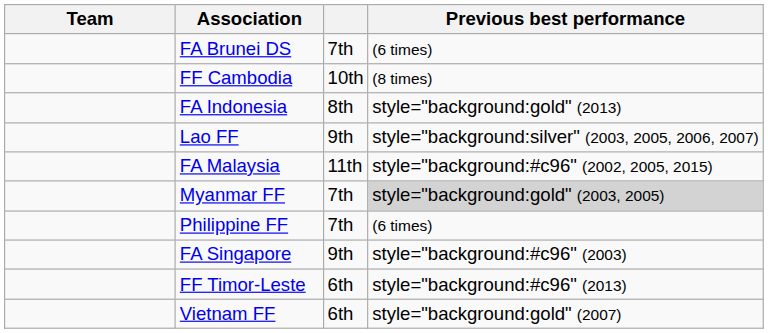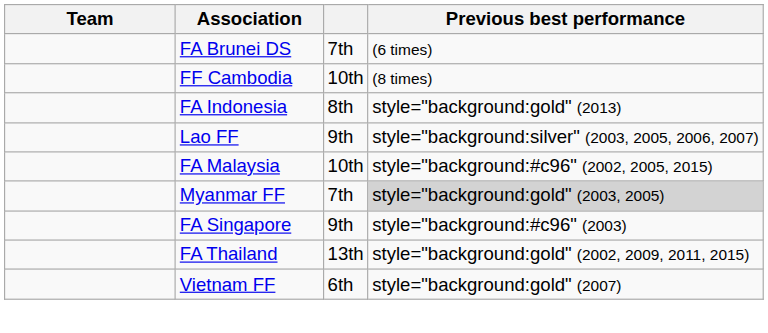(345, 166) 11th -> (346, 166) 10th
- row: (234, 225)
+ row: (229, 254)
- row: (243, 284)
